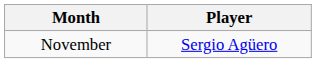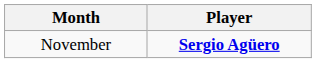(229, 44) normal -> (229, 44) bold
